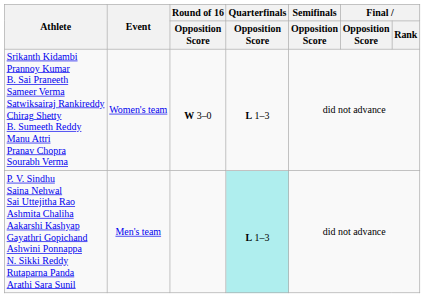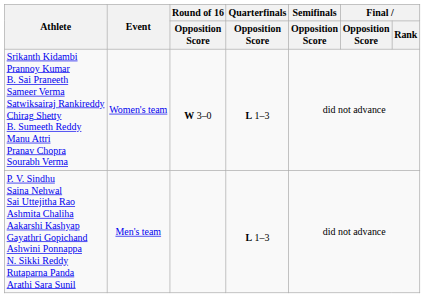(257, 238) paleturquoise background -> (257, 238) no background
